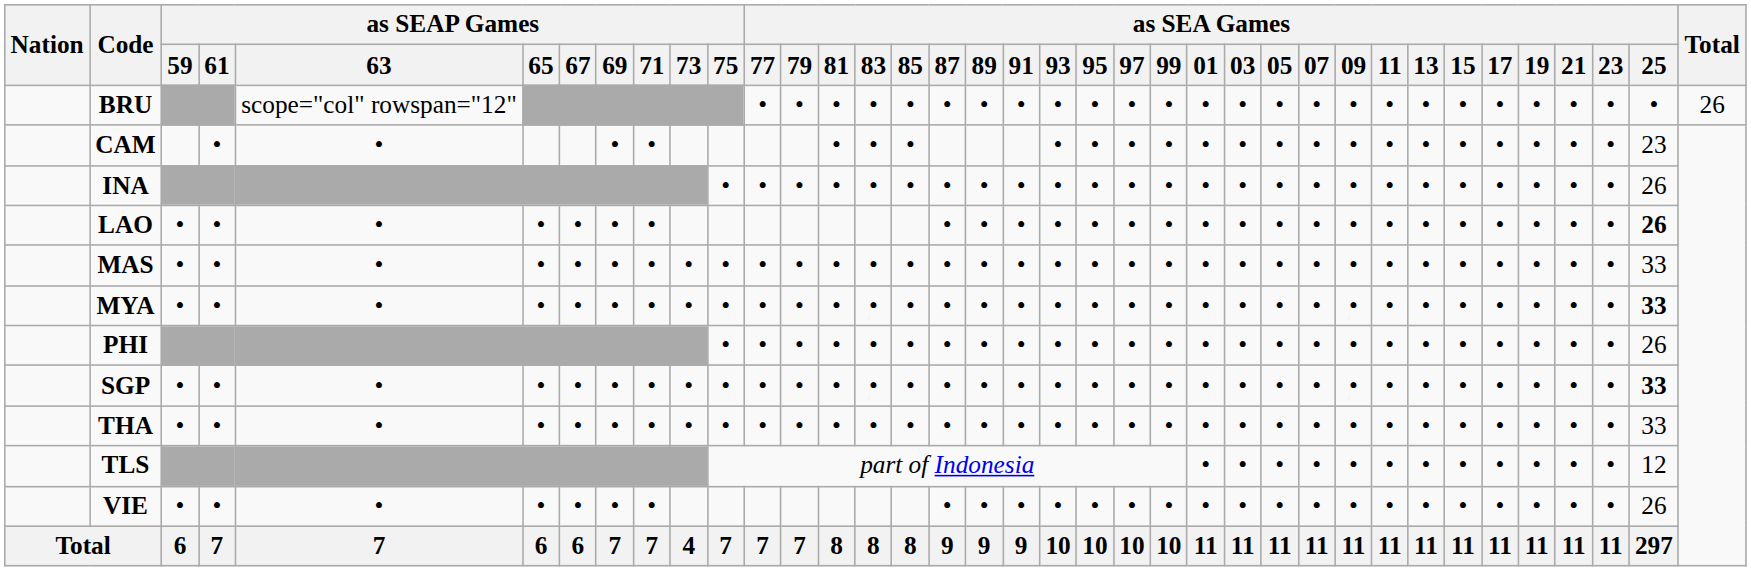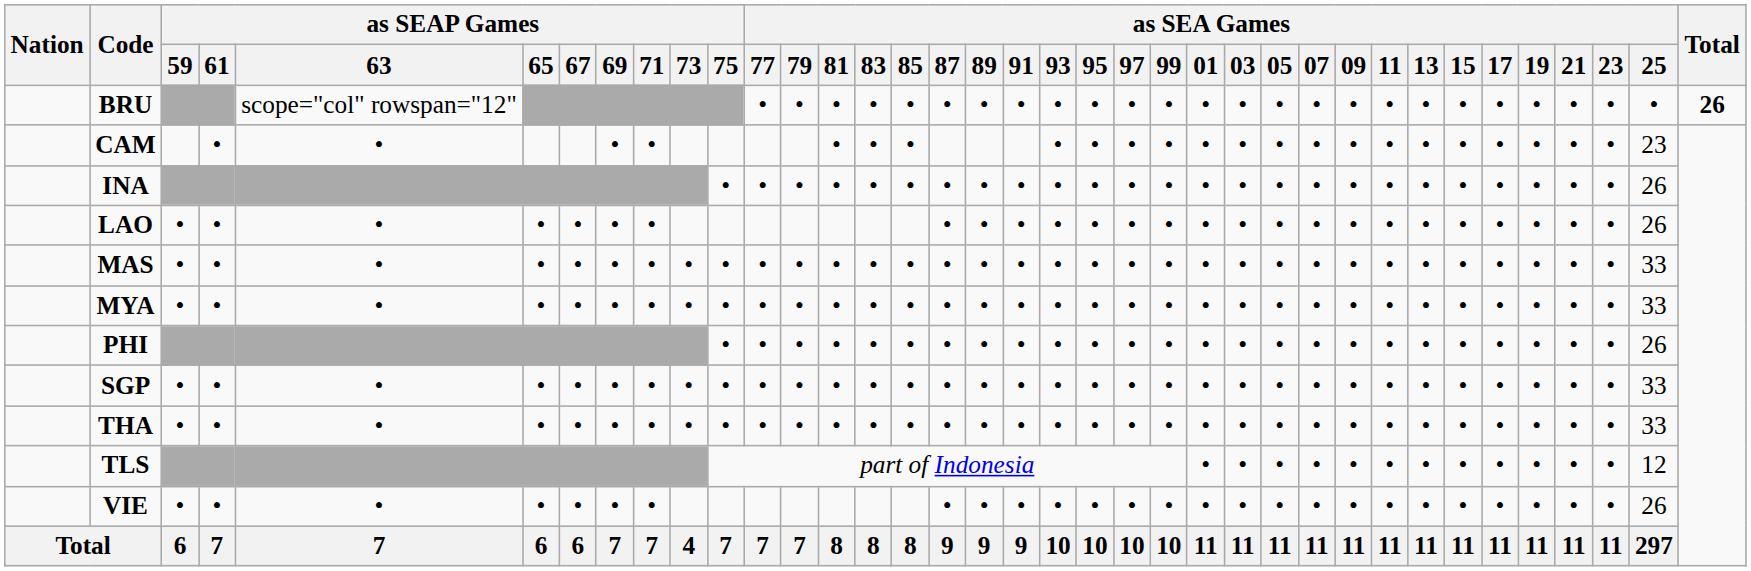(1712, 104) normal -> (1712, 104) bold
(1654, 225) bold -> (1654, 225) normal
(1654, 305) bold -> (1654, 305) normal
(1654, 385) bold -> (1654, 385) normal
